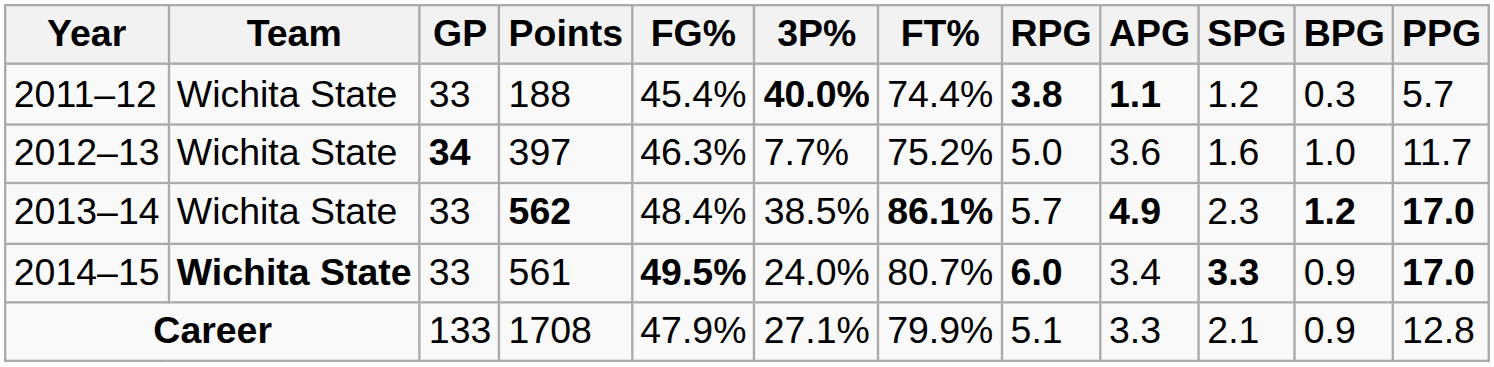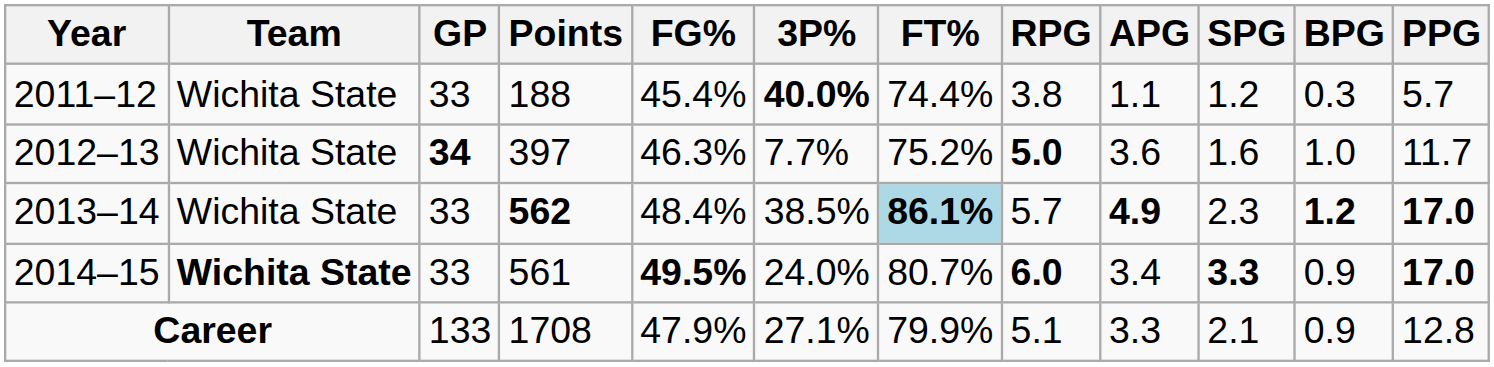(1037, 93) bold -> (1037, 93) normal
(1135, 93) bold -> (1135, 93) normal
(1037, 152) normal -> (1037, 152) bold
(940, 212) no background -> (940, 212) lightblue background
